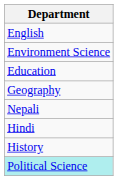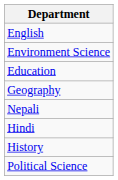(47, 166) paleturquoise background -> (47, 166) no background
